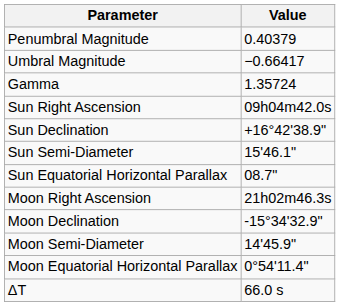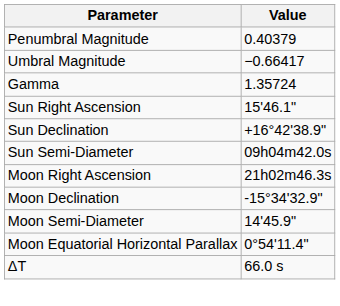(288, 107) 09h04m42.0s -> (270, 107) 15'46.1"
(270, 152) 15'46.1" -> (288, 152) 09h04m42.0s
- row: (117, 175)
